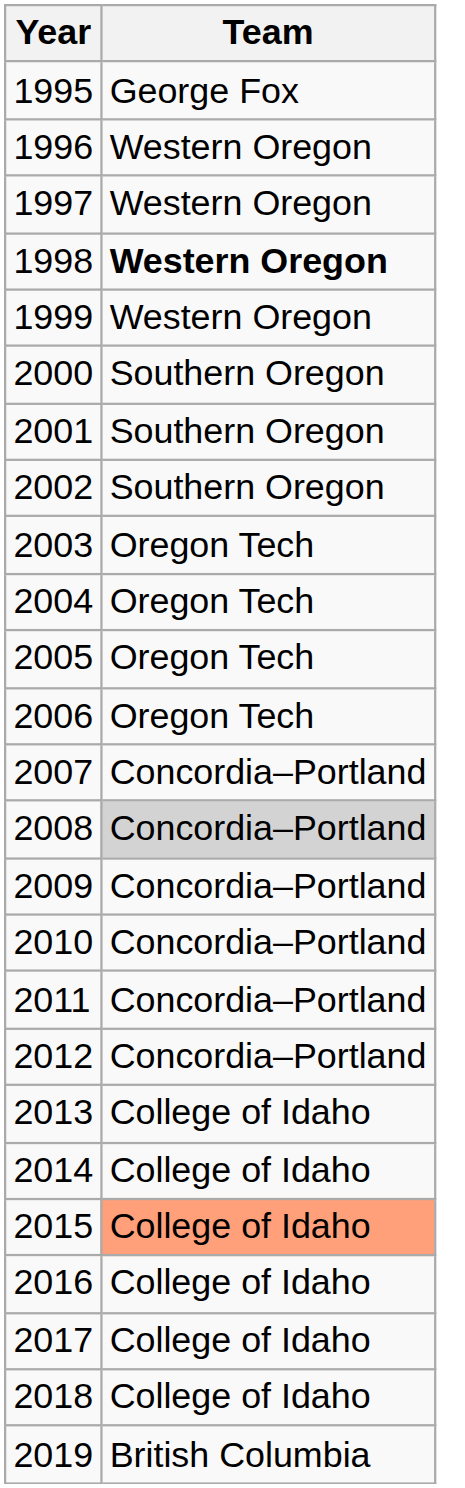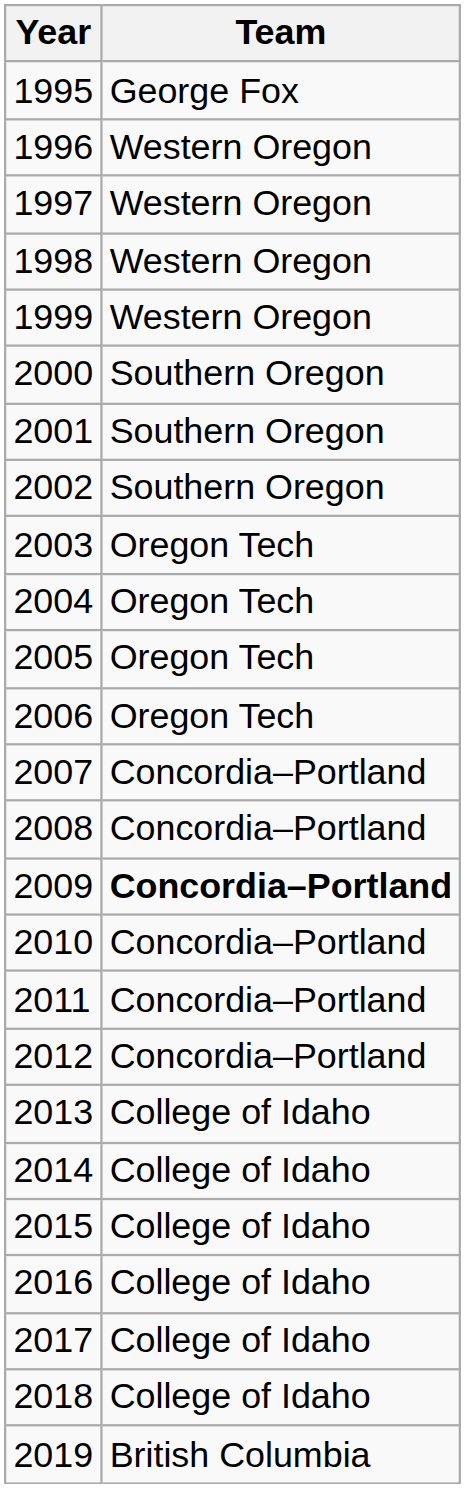(249, 260) bold -> (241, 260) normal
(268, 828) lightgrey background -> (268, 828) no background
(268, 885) normal -> (281, 885) bold
(240, 1226) lightsalmon background -> (240, 1226) no background
